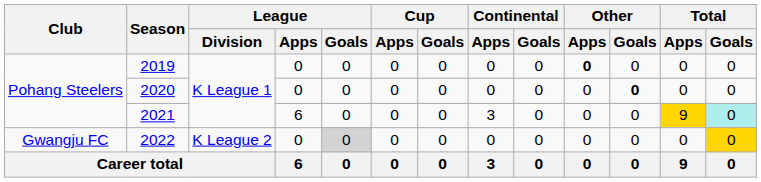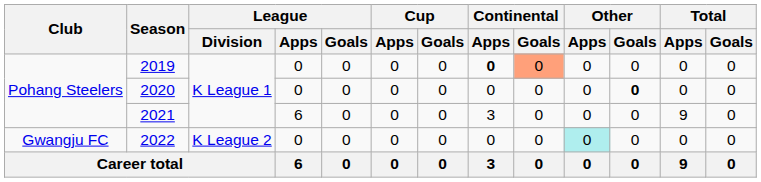(491, 66) normal -> (491, 66) bold
(539, 66) no background -> (539, 66) lightsalmon background
(587, 66) bold -> (587, 66) normal
(683, 115) gold background -> (683, 115) no background
(731, 115) paleturquoise background -> (731, 115) no background
(346, 139) lightgrey background -> (346, 139) no background
(587, 139) no background -> (587, 139) paleturquoise background
(731, 139) gold background -> (731, 139) no background
